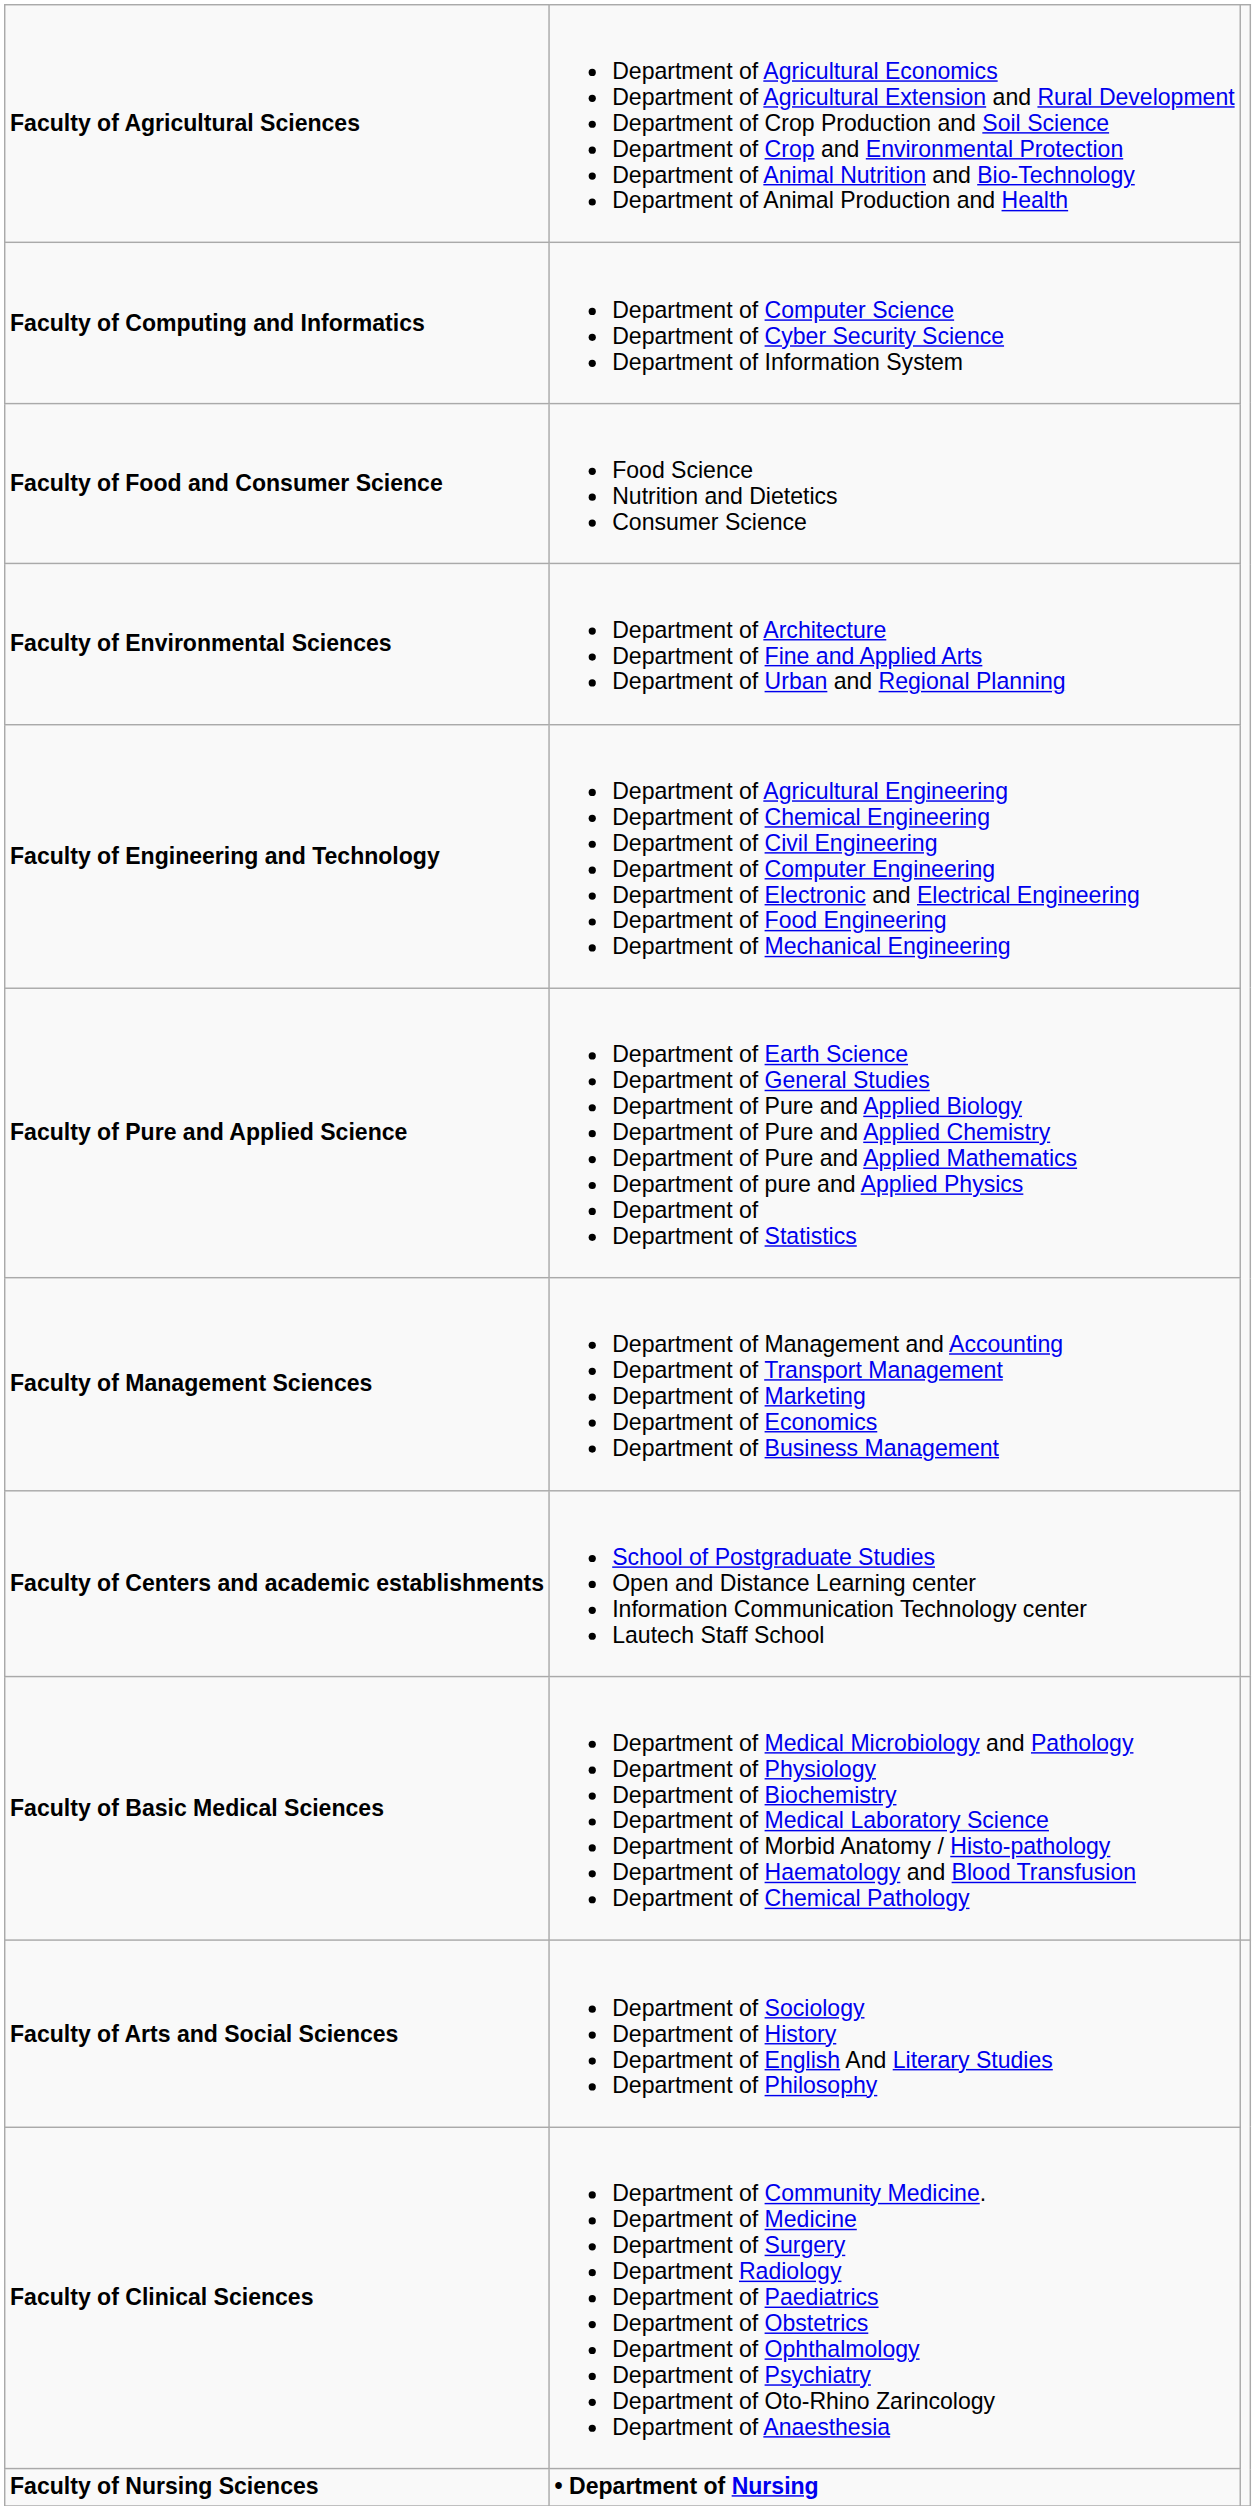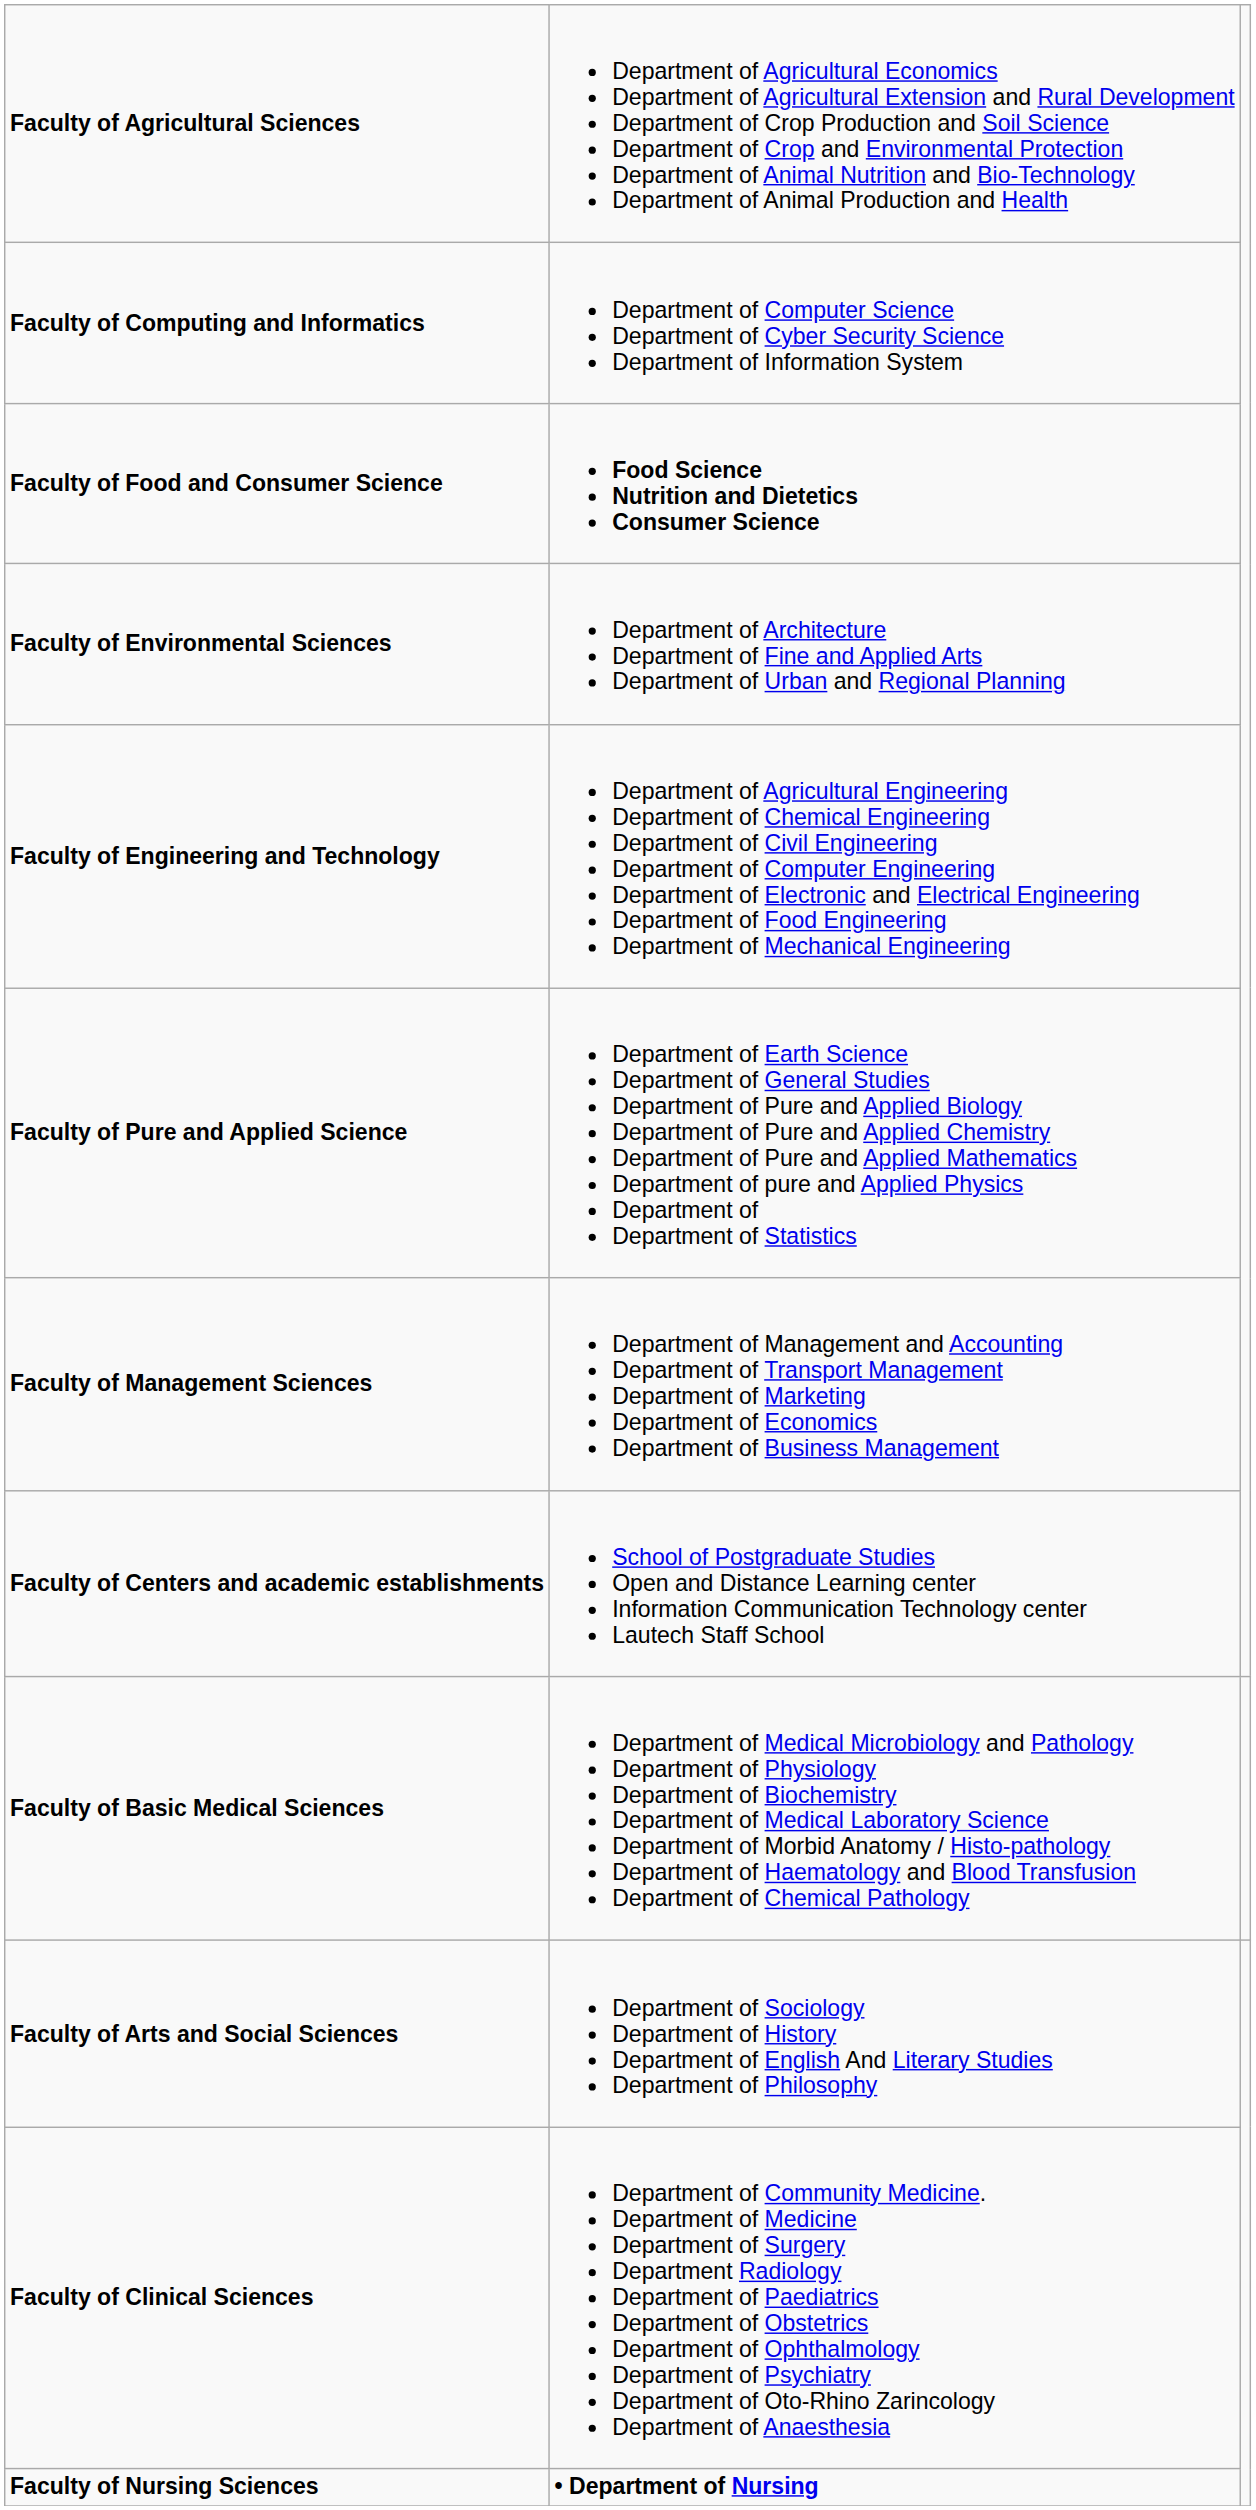(895, 496) normal -> (895, 496) bold
